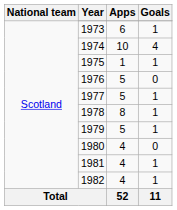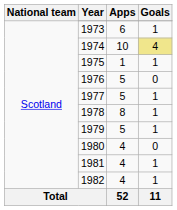(155, 46) no background -> (155, 46) khaki background
